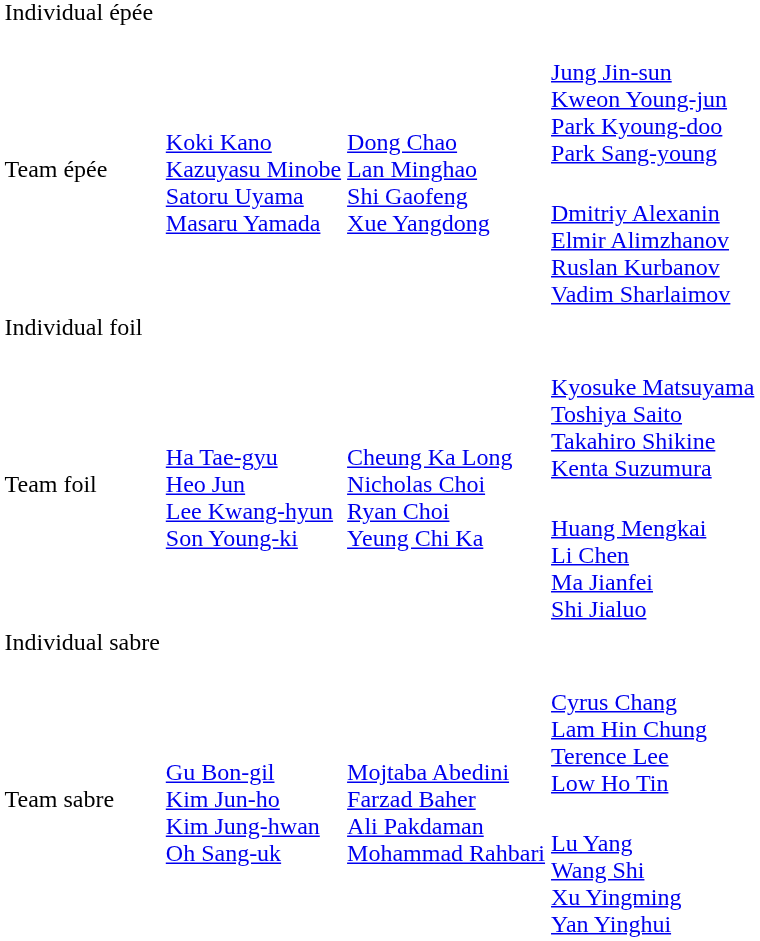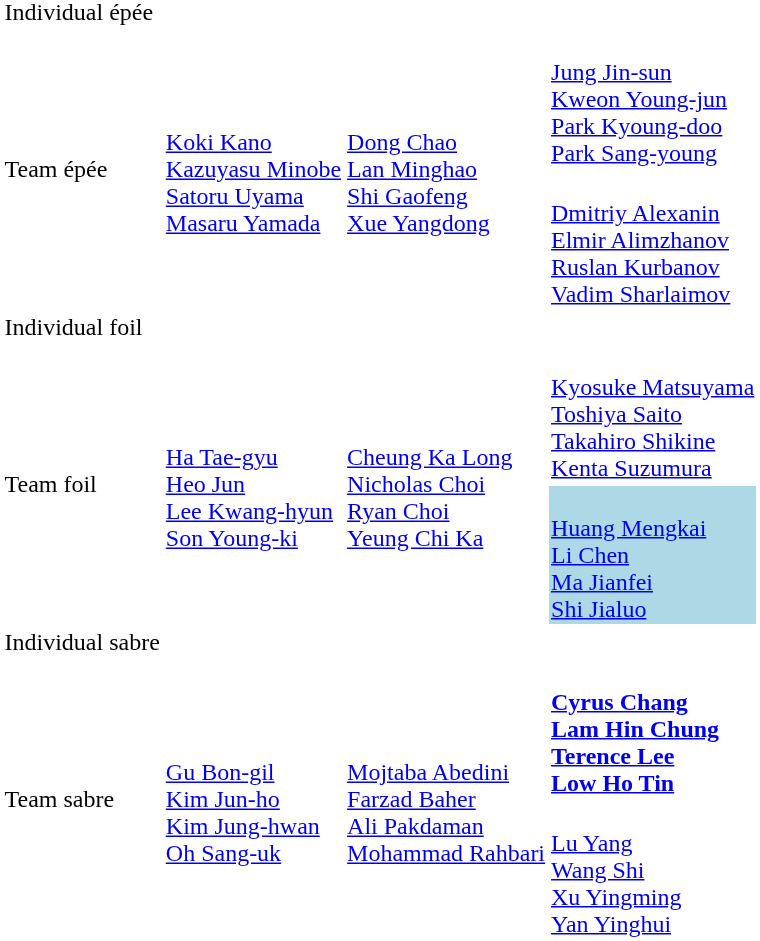(629, 568) no background -> (629, 568) lightblue background
(629, 742) normal -> (635, 742) bold
